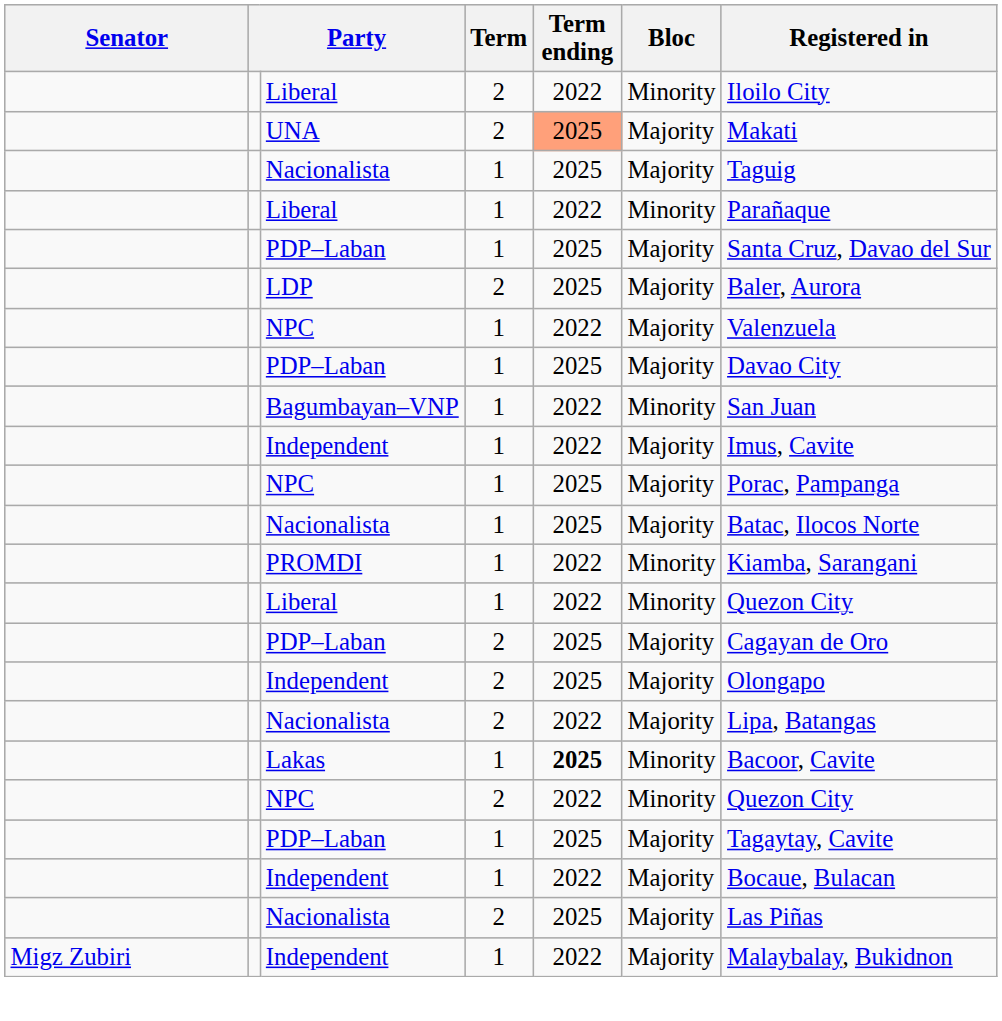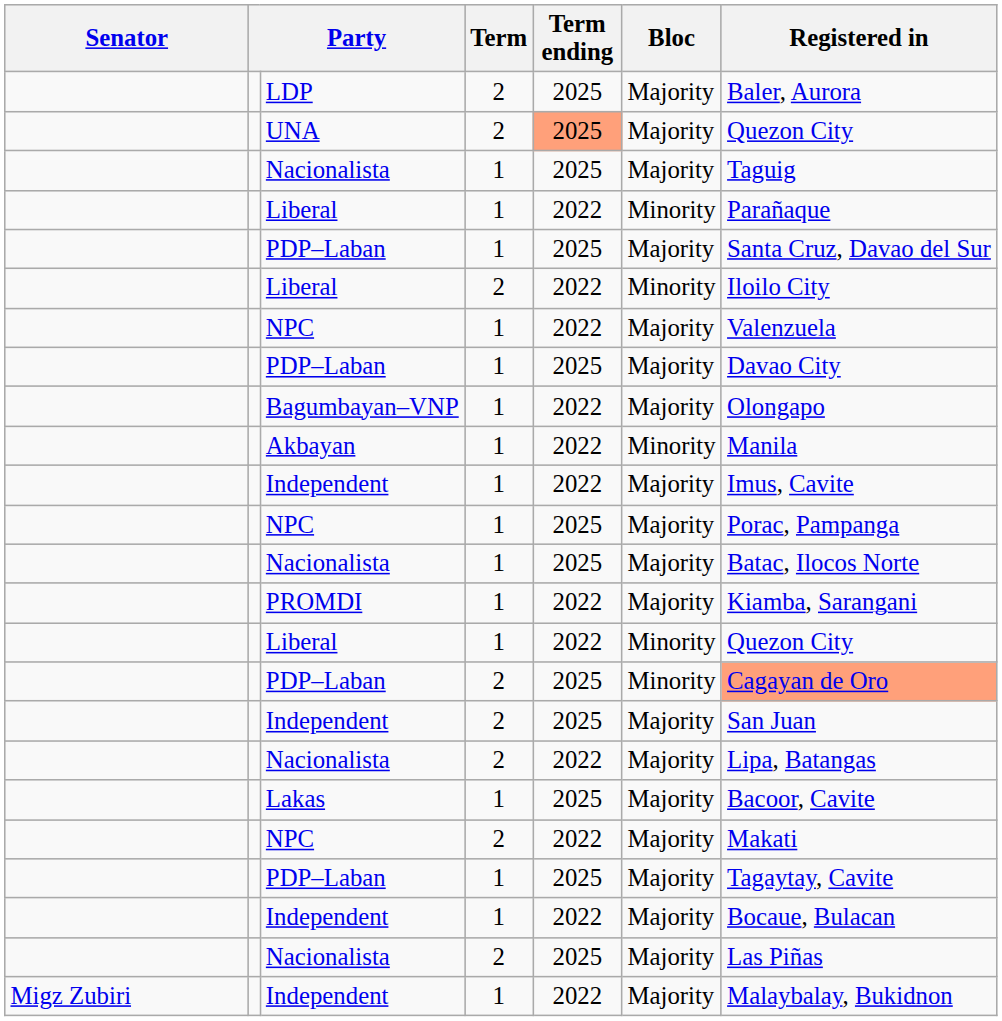rows swapped: (289, 288) <-> (302, 91)
(762, 130) Makati -> (790, 130) Quezon City
(672, 406) Minority -> (671, 406) Majority
(772, 406) San Juan -> (776, 406) Olongapo
+ row: (311, 445)
(672, 563) Minority -> (671, 602) Majority
(671, 642) Majority -> (672, 681) Minority
(808, 642) no background -> (808, 681) lightsalmon background
(776, 681) Olongapo -> (772, 720) San Juan
(577, 760) bold -> (577, 799) normal
(672, 760) Minority -> (671, 799) Majority
(672, 799) Minority -> (671, 838) Majority
(790, 799) Quezon City -> (762, 838) Makati
